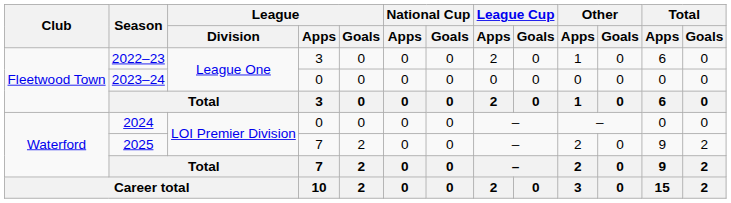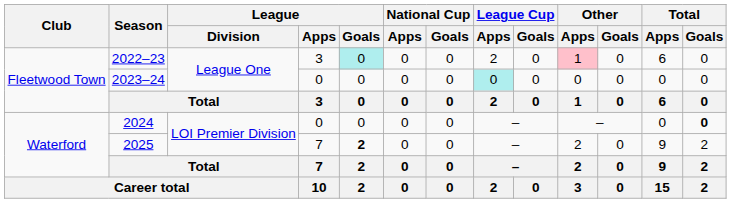(361, 58) no background -> (361, 58) paleturquoise background
(578, 58) no background -> (578, 58) pink background
(494, 79) no background -> (494, 79) paleturquoise background
(704, 123) normal -> (704, 123) bold
(361, 144) normal -> (361, 144) bold
